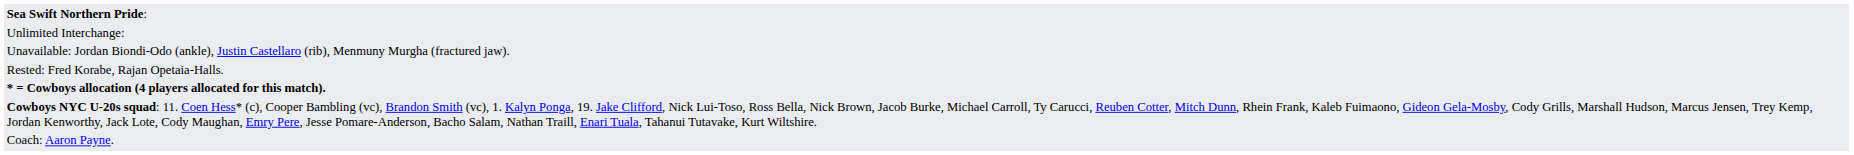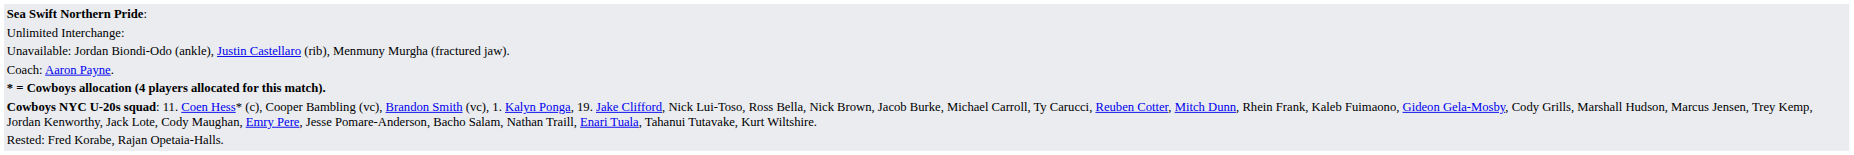(115, 70) Rested: Fred Korabe, Rajan Opetaia-Halls. -> (60, 70) Coach: Aaron Payne.
(60, 140) Coach: Aaron Payne. -> (115, 140) Rested: Fred Korabe, Rajan Opetaia-Halls.
